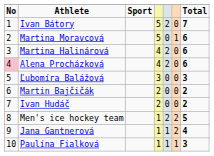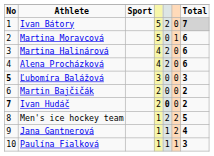(185, 24) no background -> (185, 24) lightgrey background
(9, 64) pink background -> (9, 64) no background
(9, 78) normal -> (9, 78) bold
(9, 104) normal -> (9, 104) bold
(167, 104) normal -> (167, 104) bold
